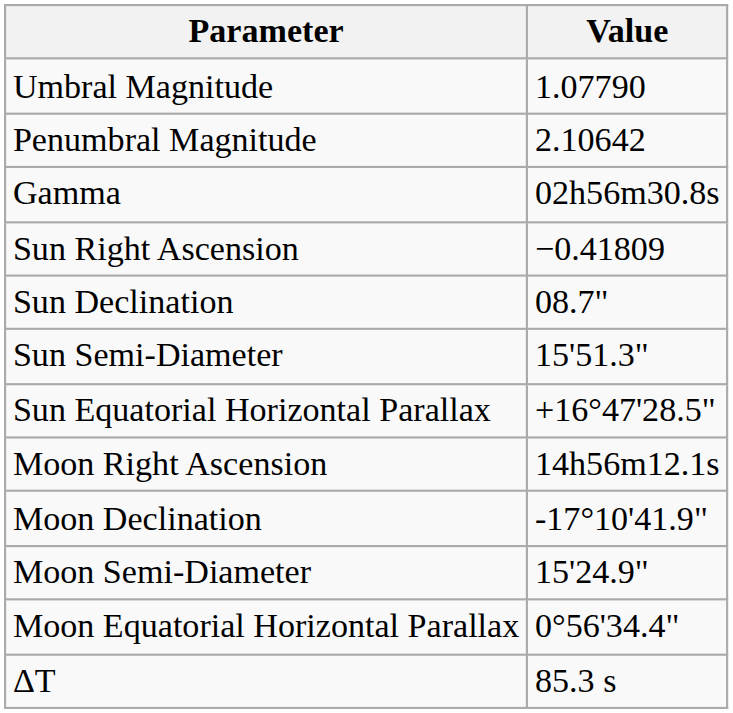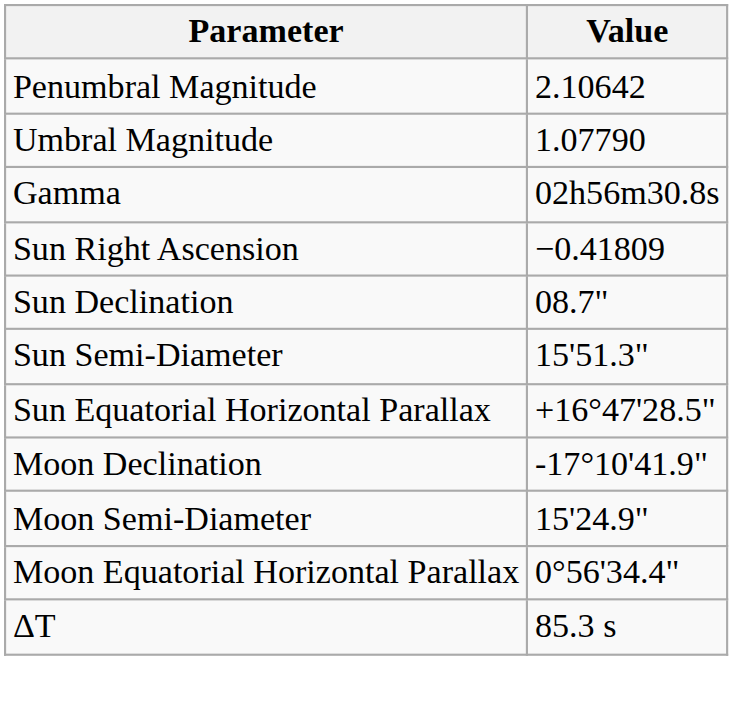rows swapped: (165, 139) <-> (143, 85)
- row: (170, 463)
